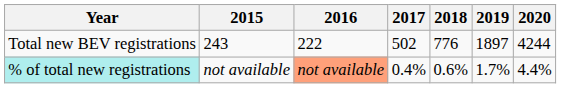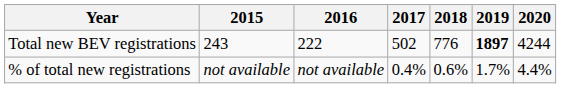(492, 43) normal -> (492, 43) bold
(99, 69) paleturquoise background -> (99, 69) no background
(341, 69) lightsalmon background -> (341, 69) no background
